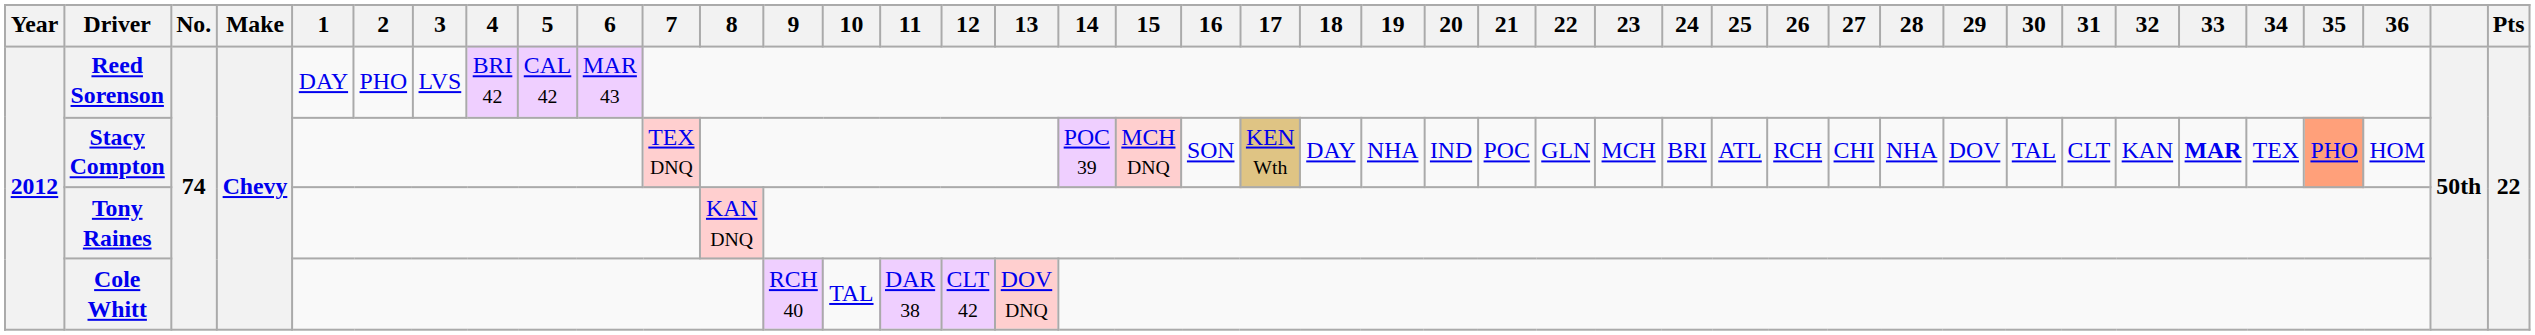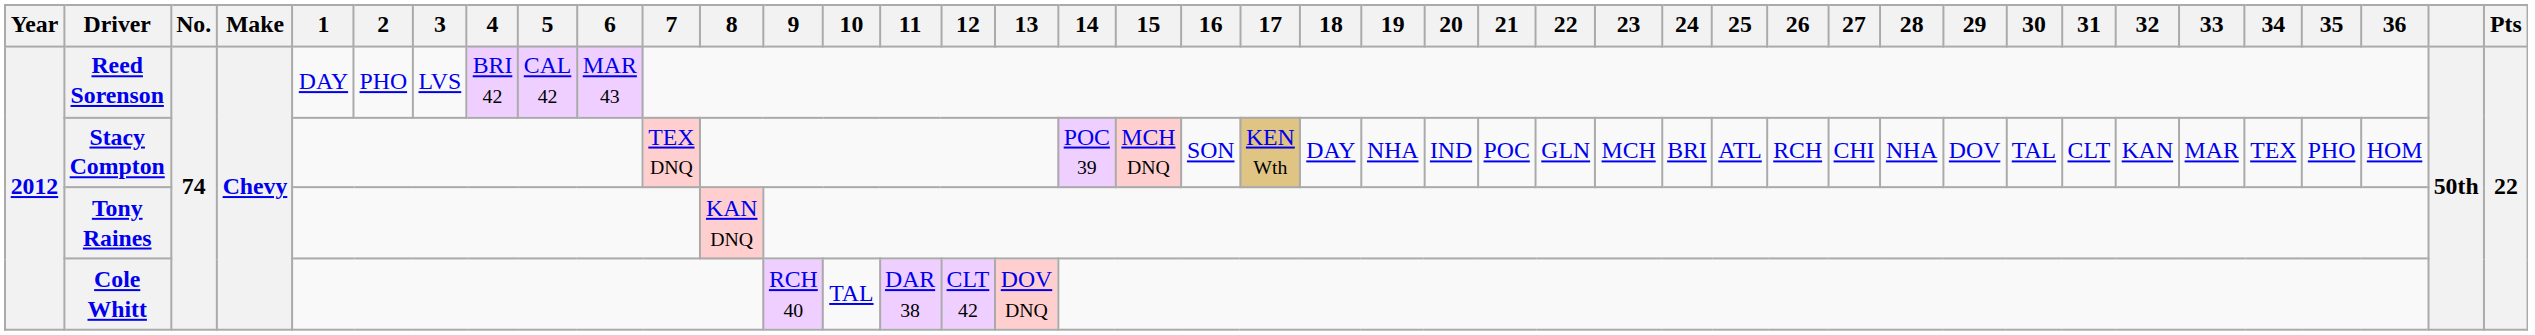(2213, 151) bold -> (2212, 151) normal
(2334, 151) lightsalmon background -> (2332, 151) no background
